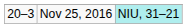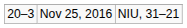(149, 14) paleturquoise background -> (149, 14) no background
